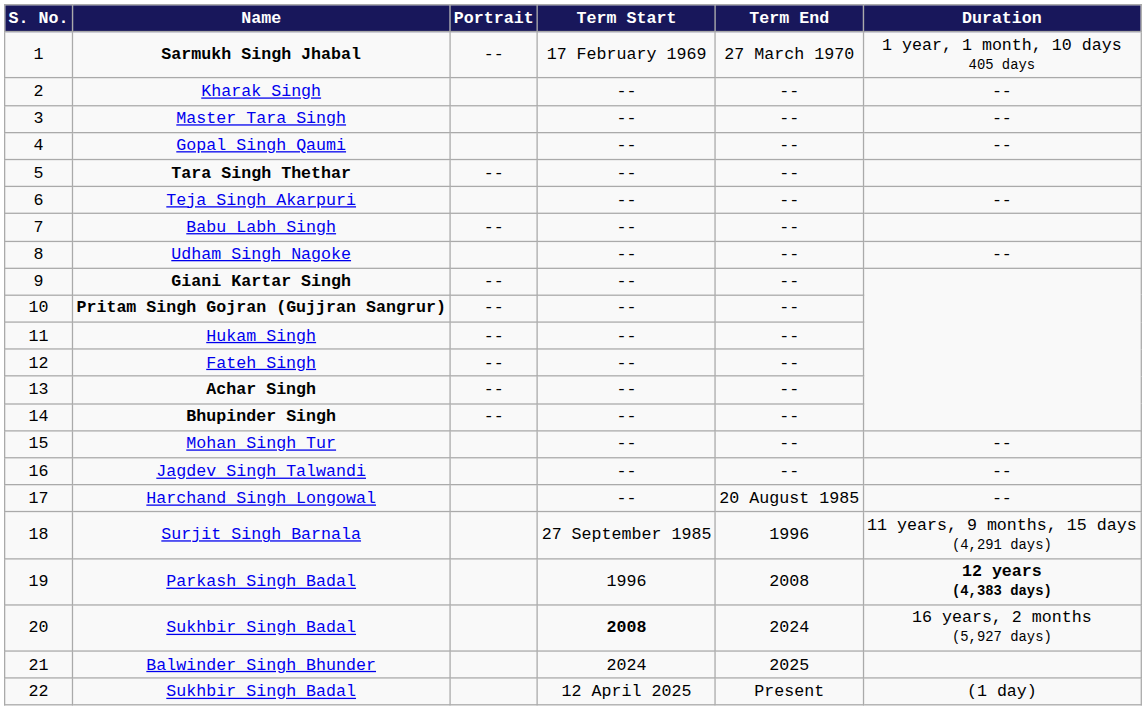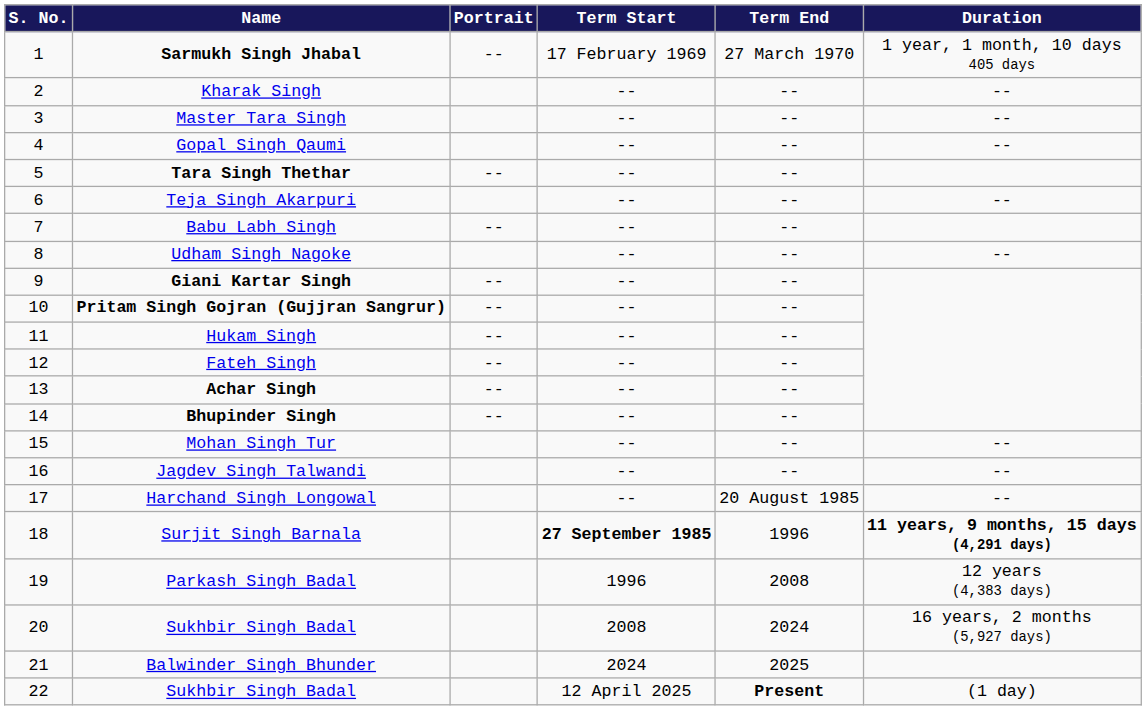(627, 535) normal -> (627, 535) bold
(1002, 535) normal -> (1002, 535) bold
(1002, 581) bold -> (1002, 581) normal
(627, 628) bold -> (627, 628) normal
(789, 692) normal -> (789, 692) bold
